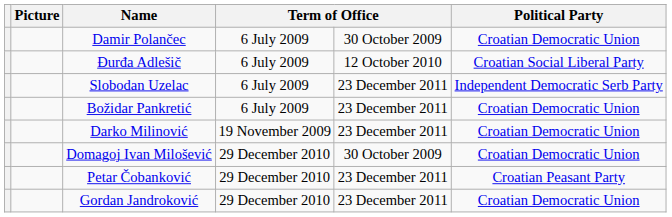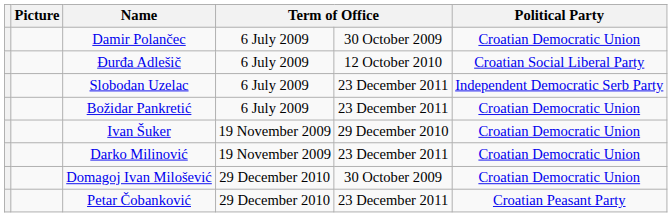+ row: (139, 131)
- row: (139, 200)
